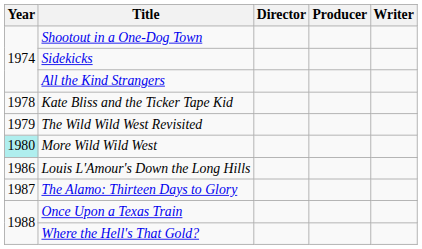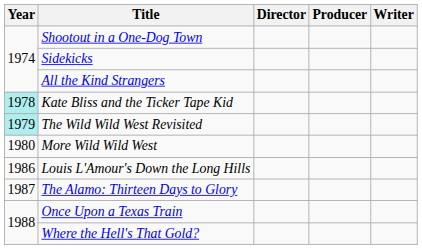(21, 102) no background -> (21, 102) paleturquoise background
(21, 124) no background -> (21, 124) paleturquoise background
(21, 146) paleturquoise background -> (21, 146) no background
